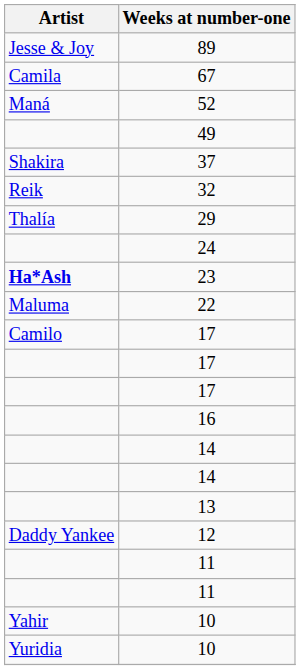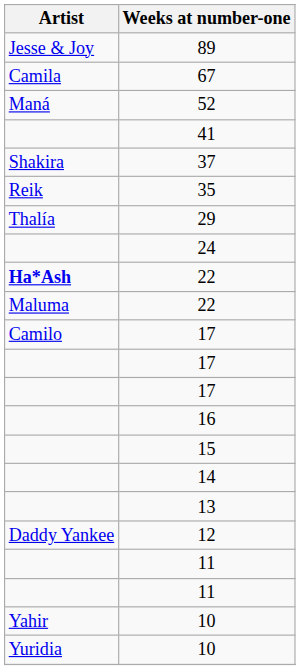(207, 133) 49 -> (207, 133) 41
(207, 190) 32 -> (207, 190) 35
(207, 276) 23 -> (207, 276) 22
(207, 448) 14 -> (207, 448) 15
